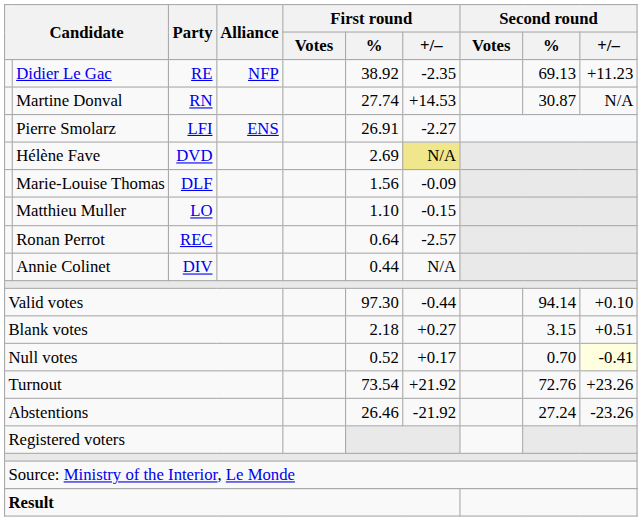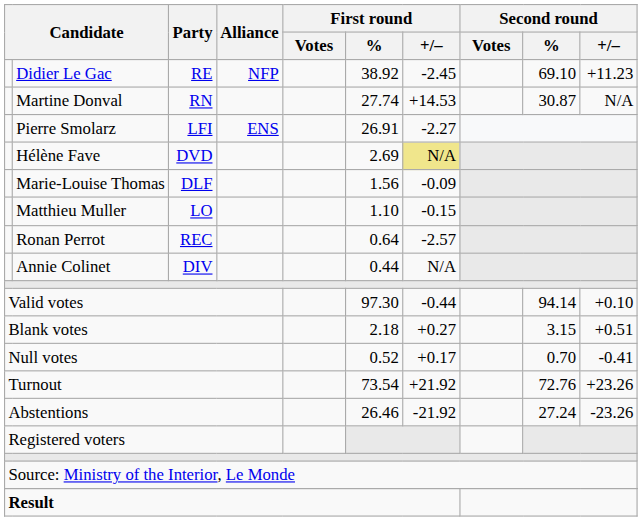(439, 73) -2.35 -> (439, 73) -2.45
(557, 73) 69.13 -> (557, 73) 69.10
(616, 357) lightyellow background -> (616, 357) no background
